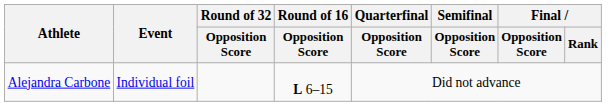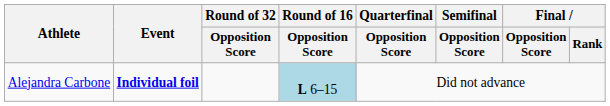(155, 82) normal -> (158, 82) bold
(313, 90) no background -> (318, 90) lightblue background
